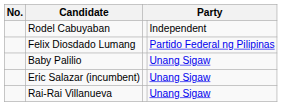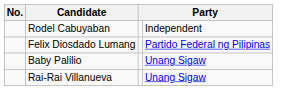- row: (84, 77)
